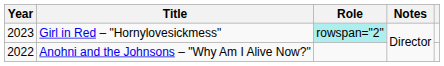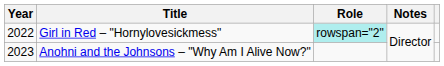(20, 33) 2023 -> (20, 33) 2022
(20, 52) 2022 -> (20, 52) 2023
